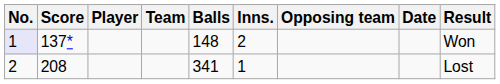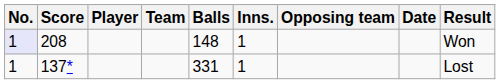(57, 42) 137* -> (54, 42) 208
(242, 42) 2 -> (242, 42) 1
(13, 67) 2 -> (13, 67) 1
(54, 67) 208 -> (57, 67) 137*
(206, 67) 341 -> (206, 67) 331
